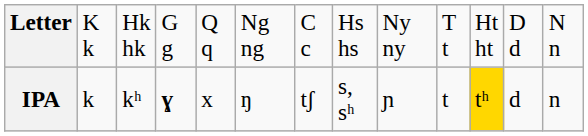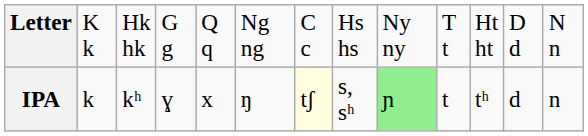(167, 98) bold -> (167, 98) normal
(308, 98) no background -> (308, 98) lightyellow background
(388, 98) no background -> (388, 98) lightgreen background
(482, 98) gold background -> (482, 98) no background
